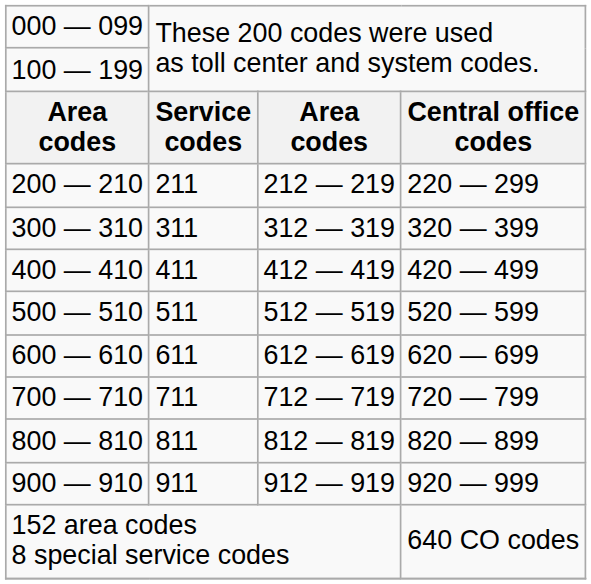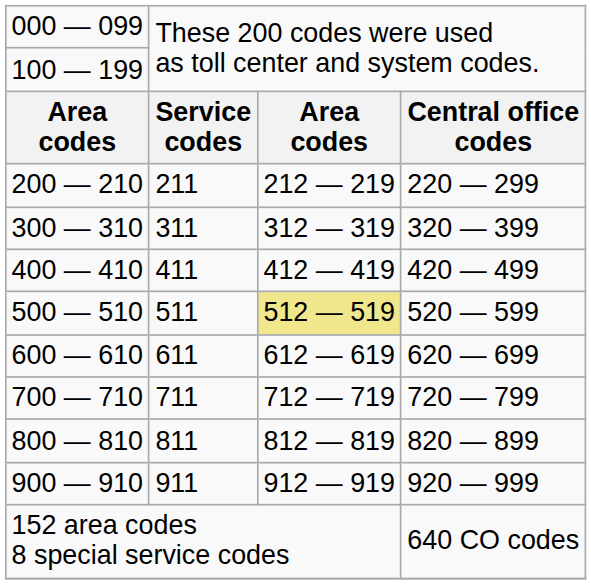(329, 312) no background -> (329, 312) khaki background
